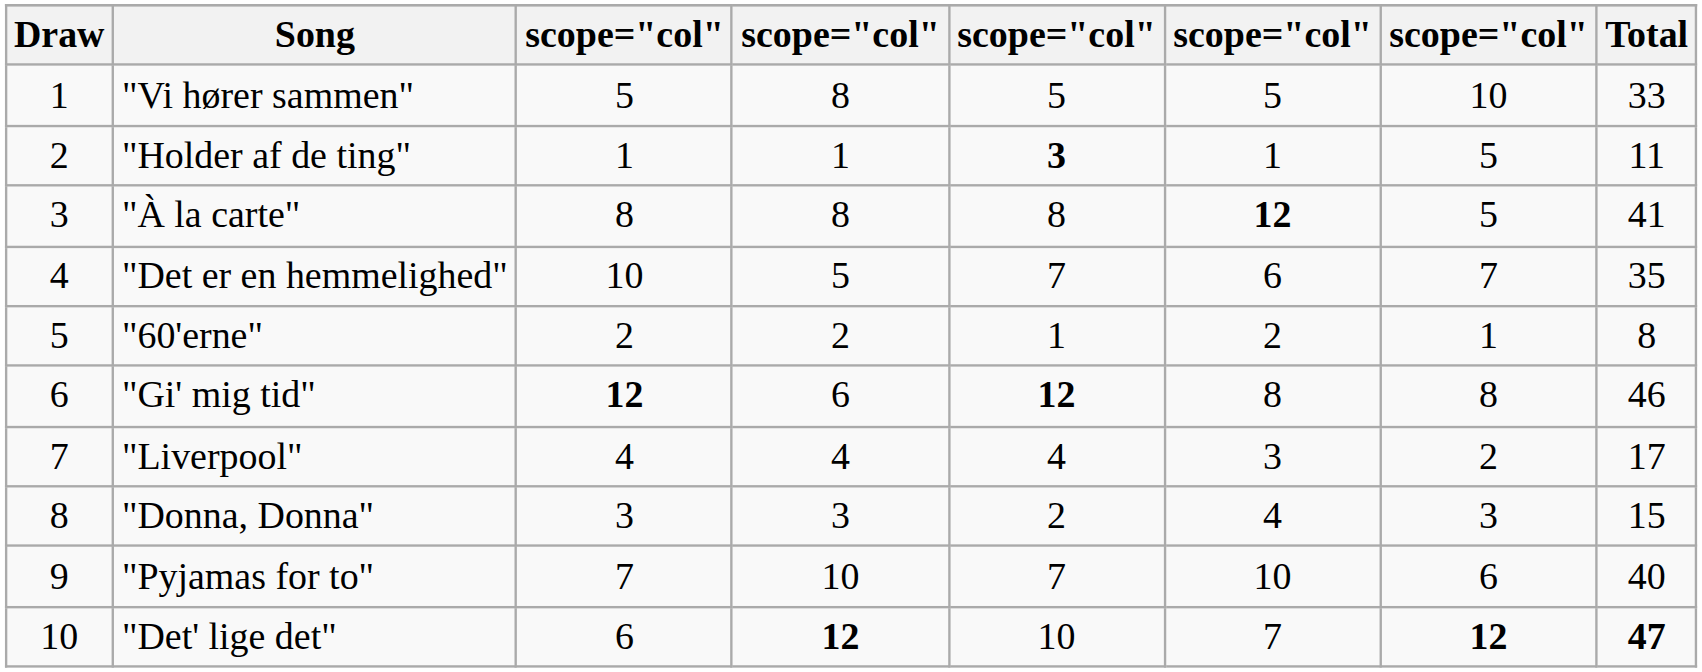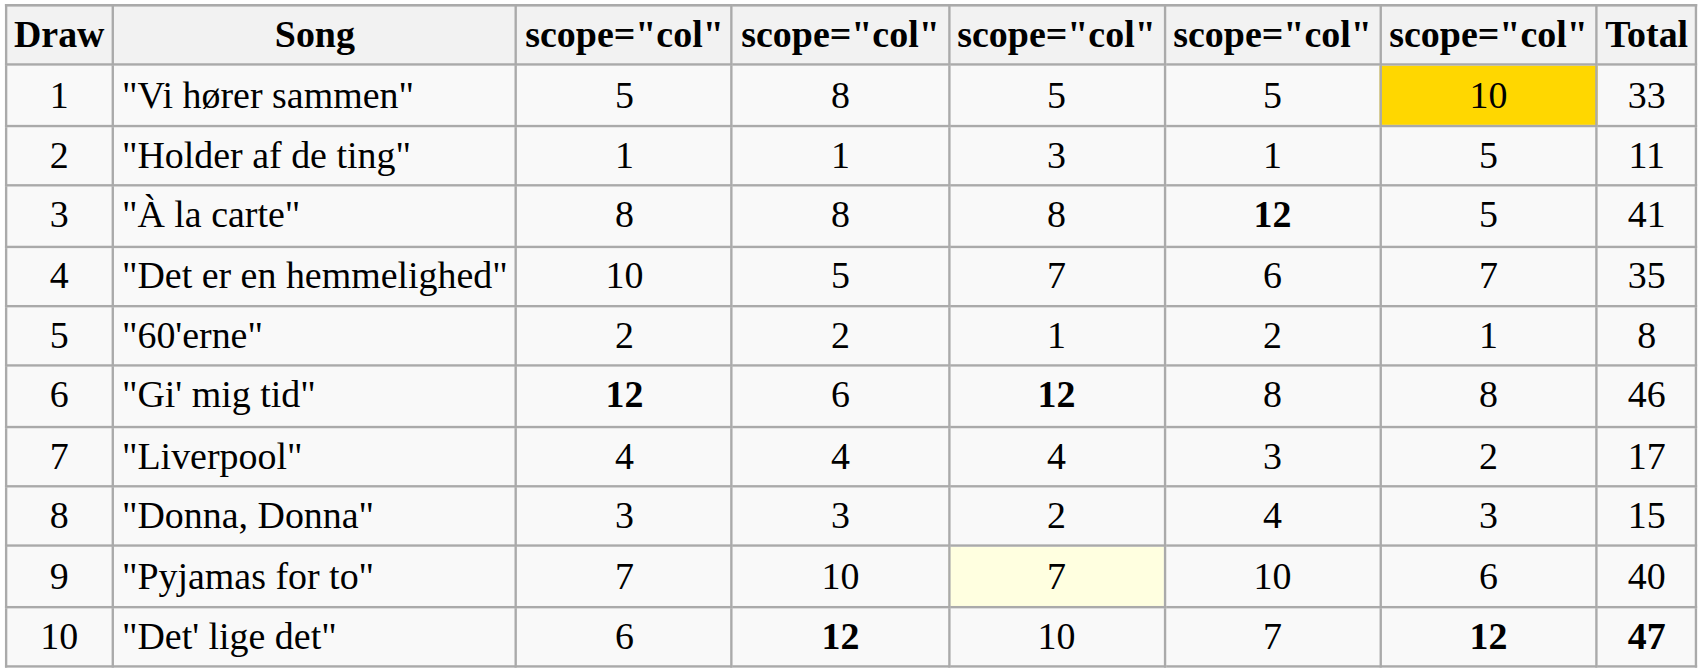(1488, 94) no background -> (1488, 94) gold background
(1056, 154) bold -> (1056, 154) normal
(1056, 575) no background -> (1056, 575) lightyellow background
